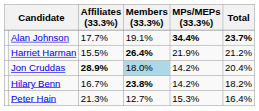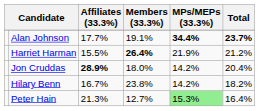(139, 68) lightblue background -> (139, 68) no background
(139, 83) bold -> (139, 83) normal
(186, 99) no background -> (186, 99) lightgreen background
